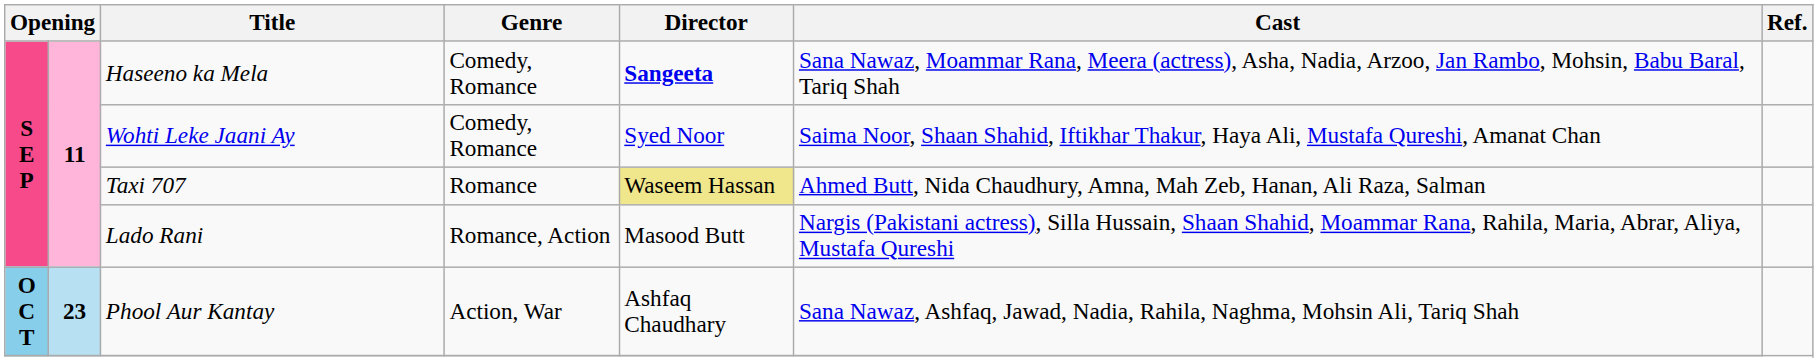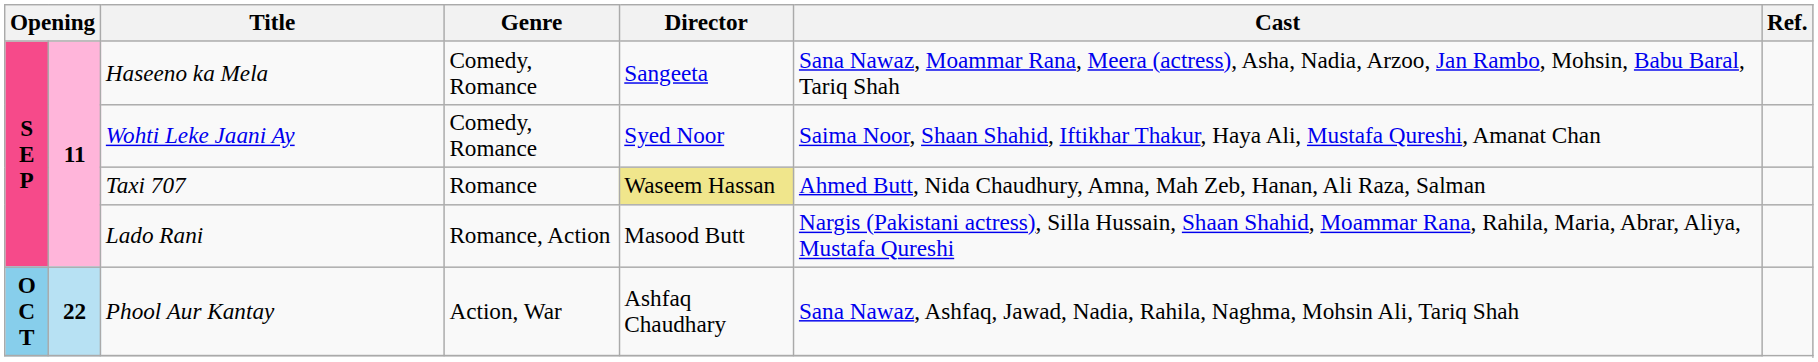(669, 72) bold -> (666, 72) normal
(75, 311) 23 -> (75, 311) 22
